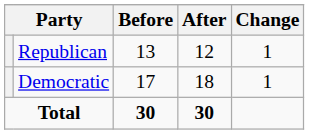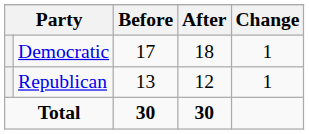rows swapped: (64, 81) <-> (63, 50)
